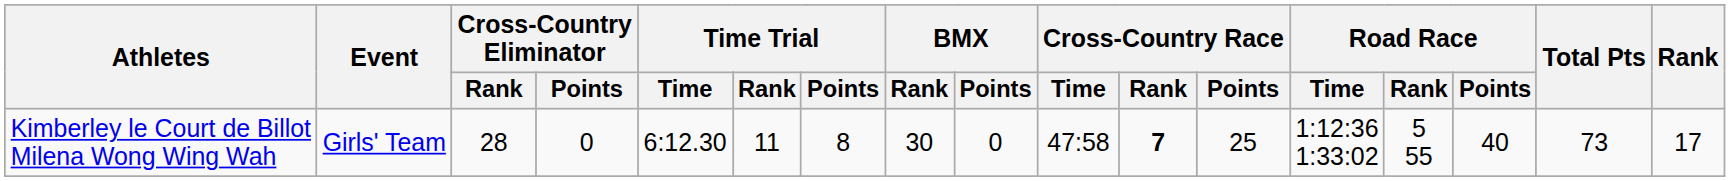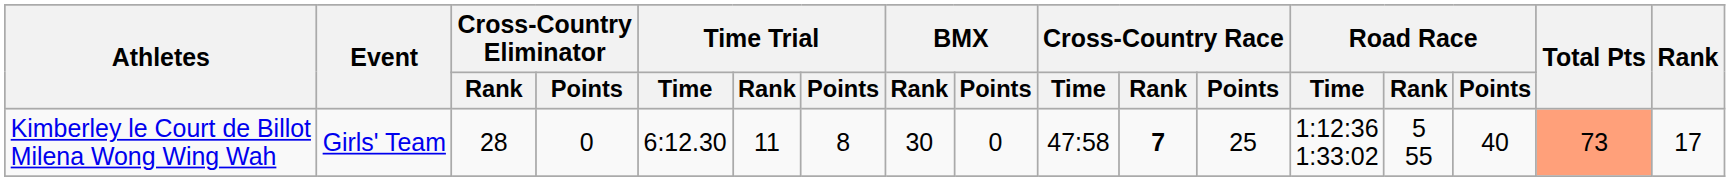(1594, 143) no background -> (1594, 143) lightsalmon background
